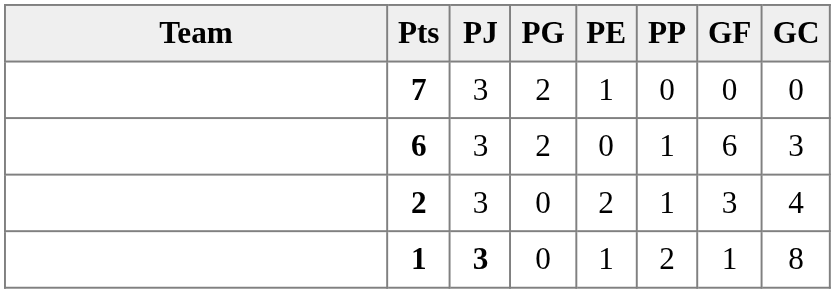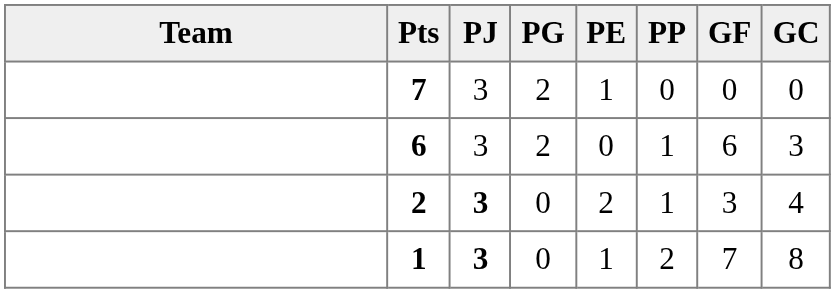(480, 202) normal -> (480, 202) bold
(730, 258) 1 -> (730, 258) 7
